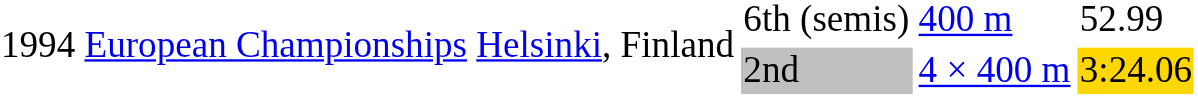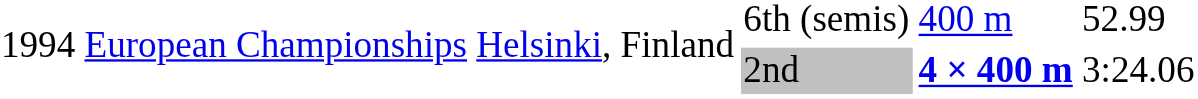(995, 70) normal -> (996, 70) bold
(1136, 70) gold background -> (1138, 70) no background
